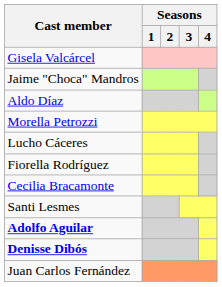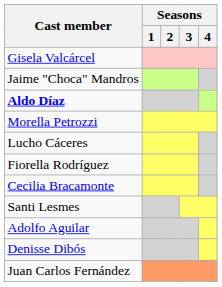(35, 100) normal -> (36, 100) bold
(50, 228) bold -> (48, 228) normal
(47, 249) bold -> (47, 249) normal
